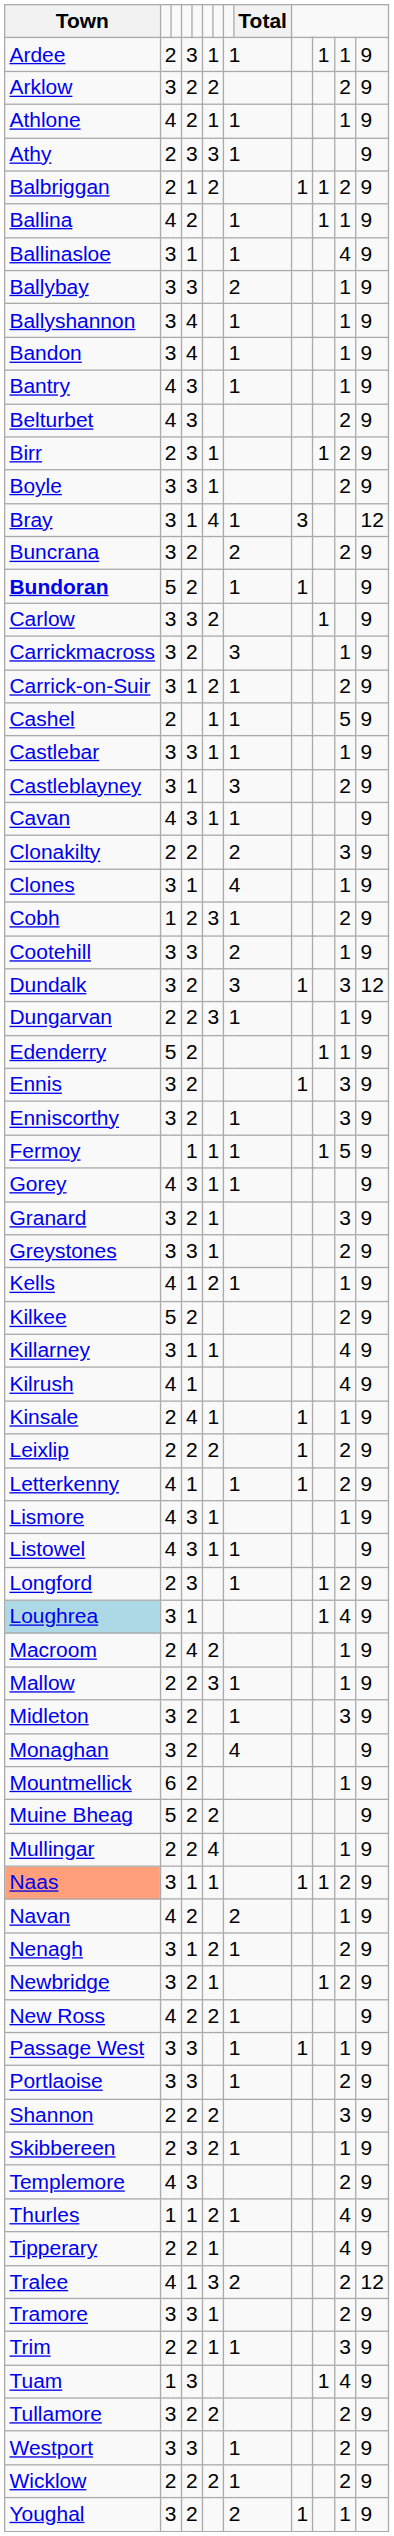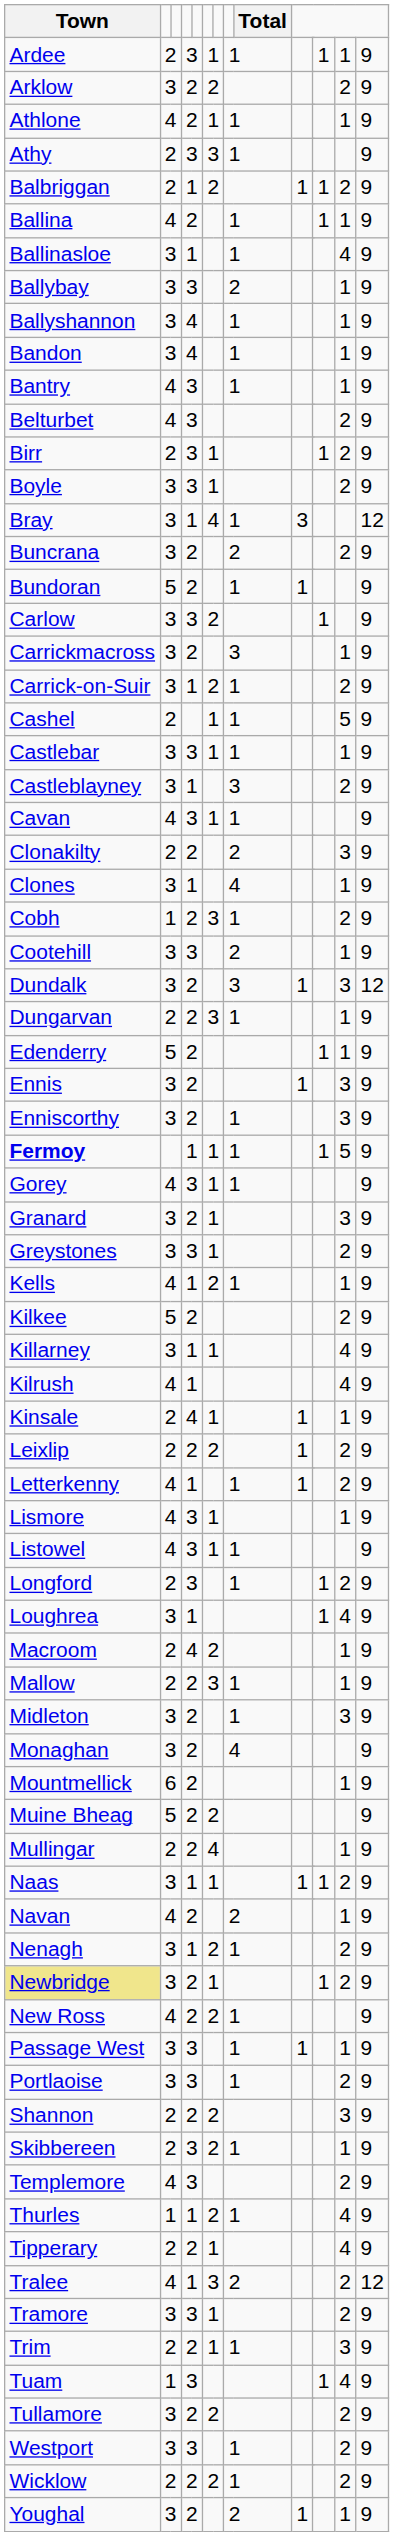(59, 586) bold -> (55, 586) normal
(45, 1151) normal -> (47, 1151) bold
(54, 1616) lightblue background -> (54, 1616) no background
(34, 1882) lightsalmon background -> (34, 1882) no background
(60, 1982) no background -> (60, 1982) khaki background
